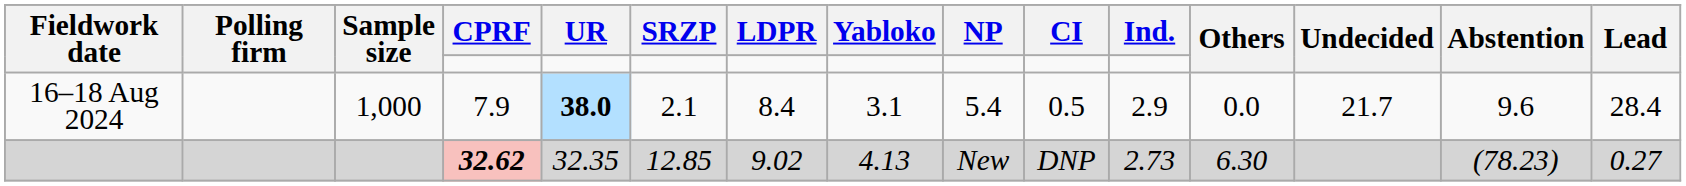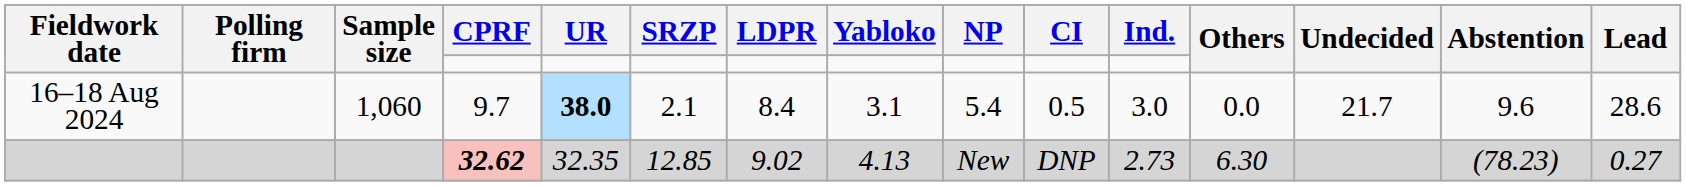(389, 106) 1,000 -> (389, 106) 1,060
(492, 106) 7.9 -> (492, 106) 9.7
(1150, 106) 2.9 -> (1150, 106) 3.0
(1635, 106) 28.4 -> (1635, 106) 28.6
